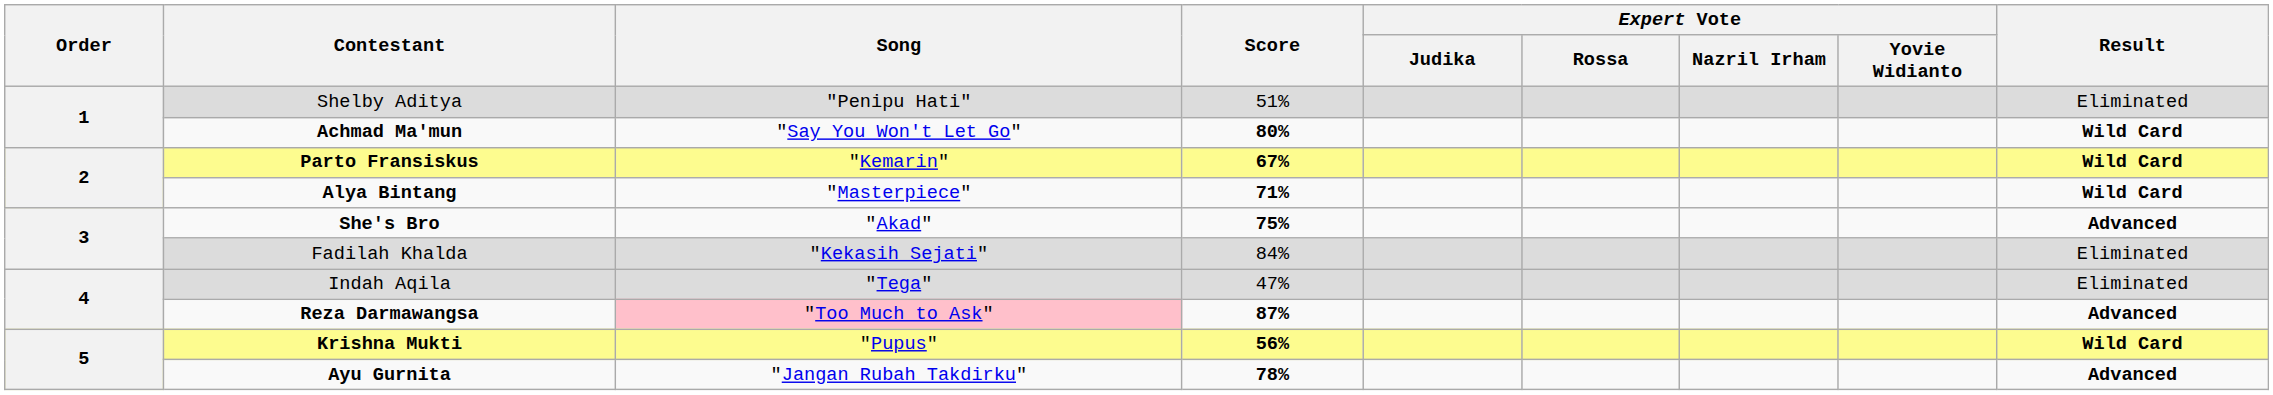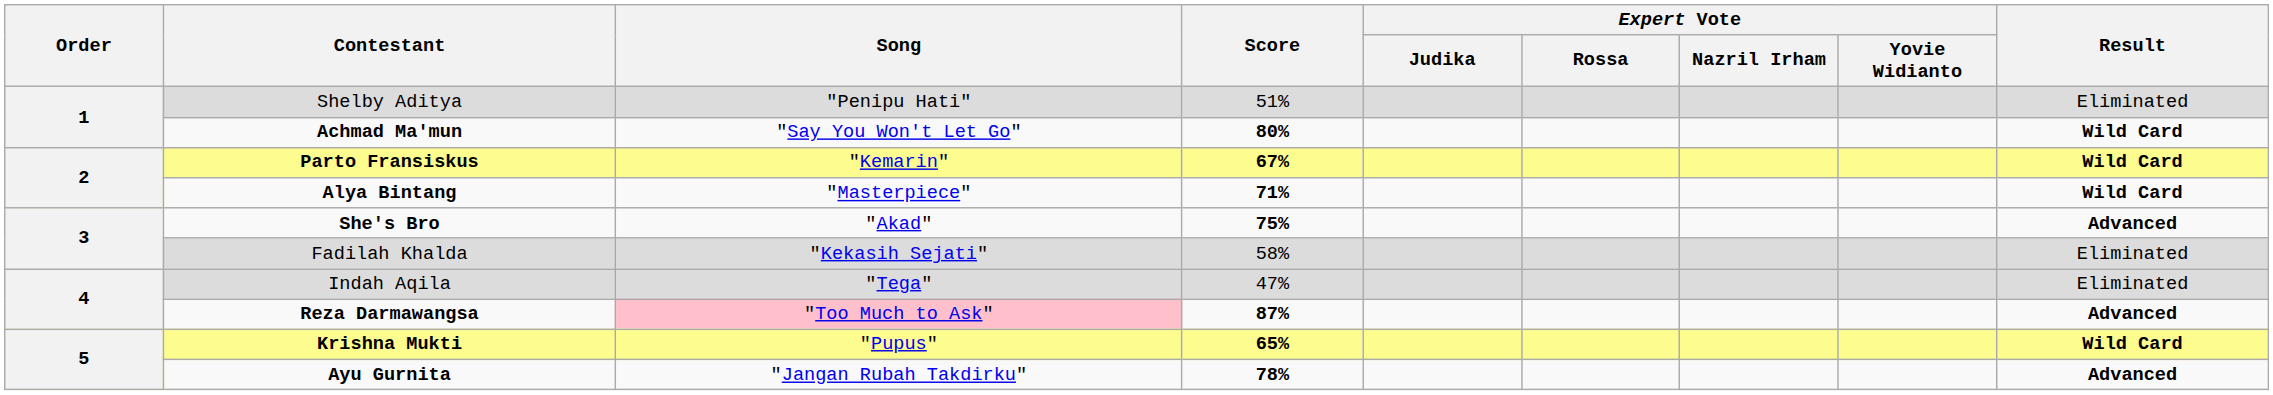(1272, 253) 84% -> (1272, 253) 58%
(1272, 344) 56% -> (1272, 344) 65%
